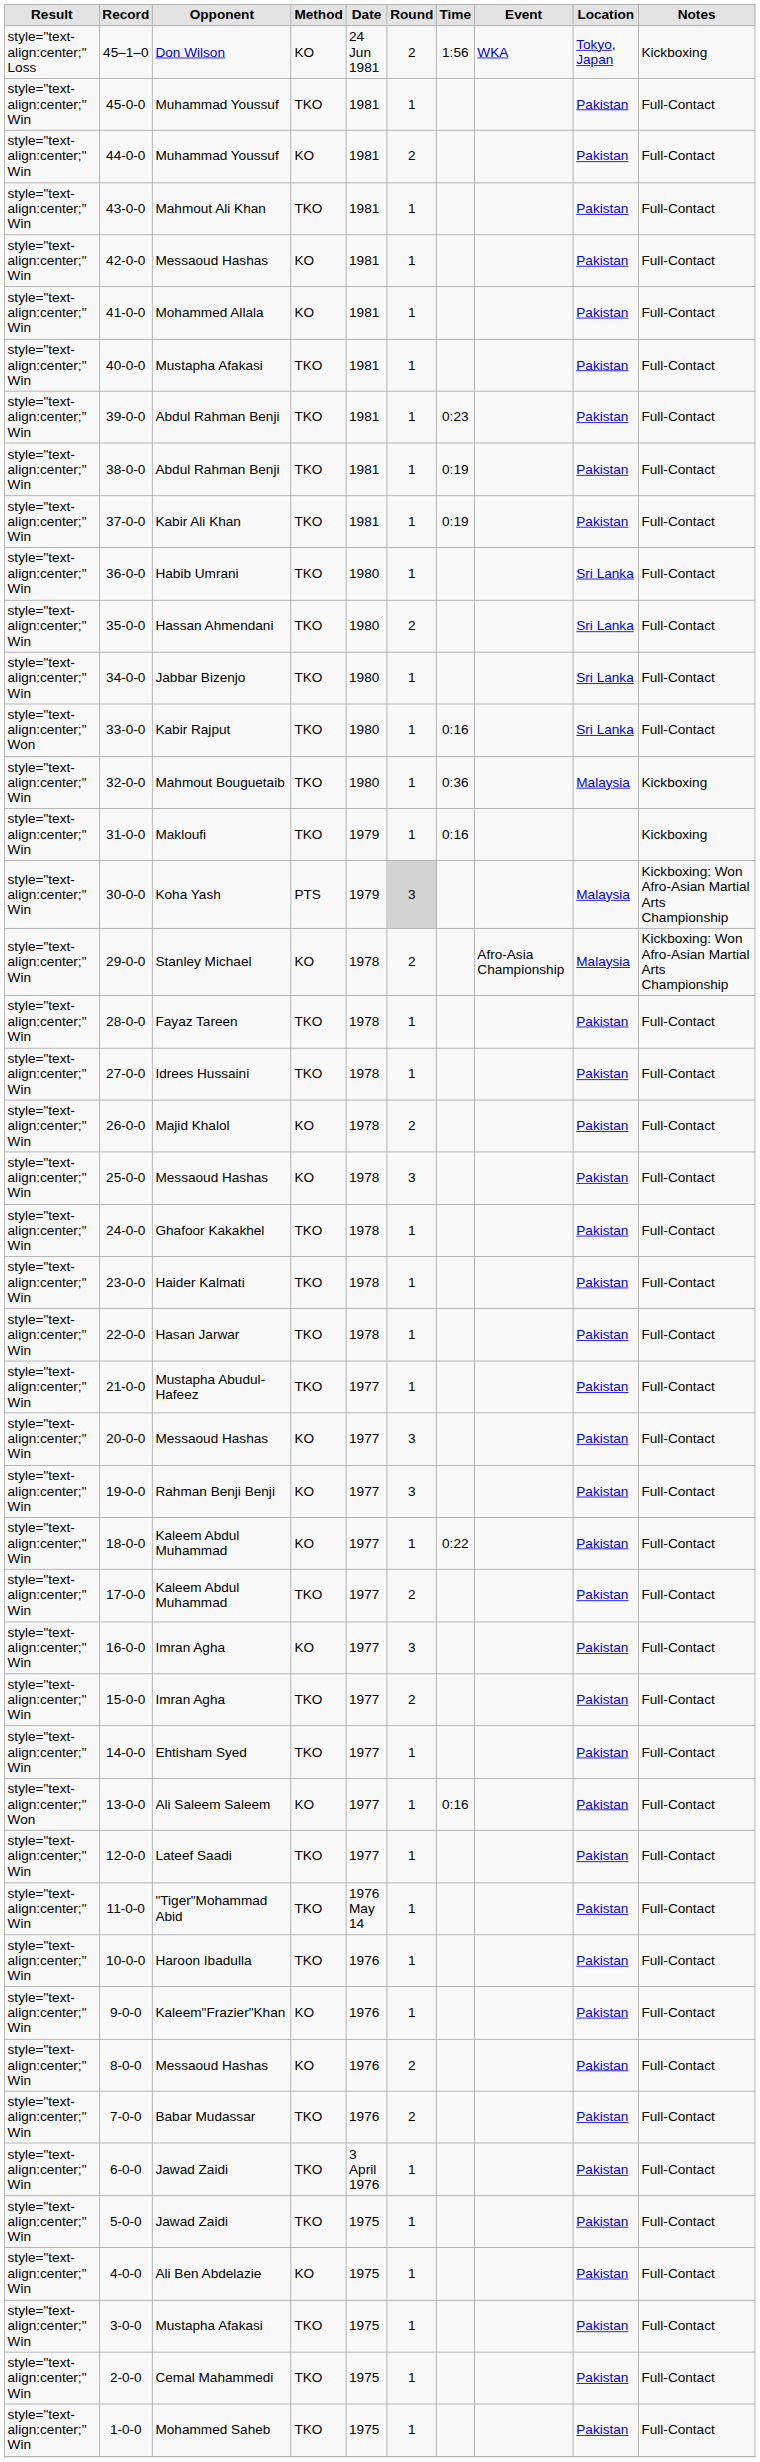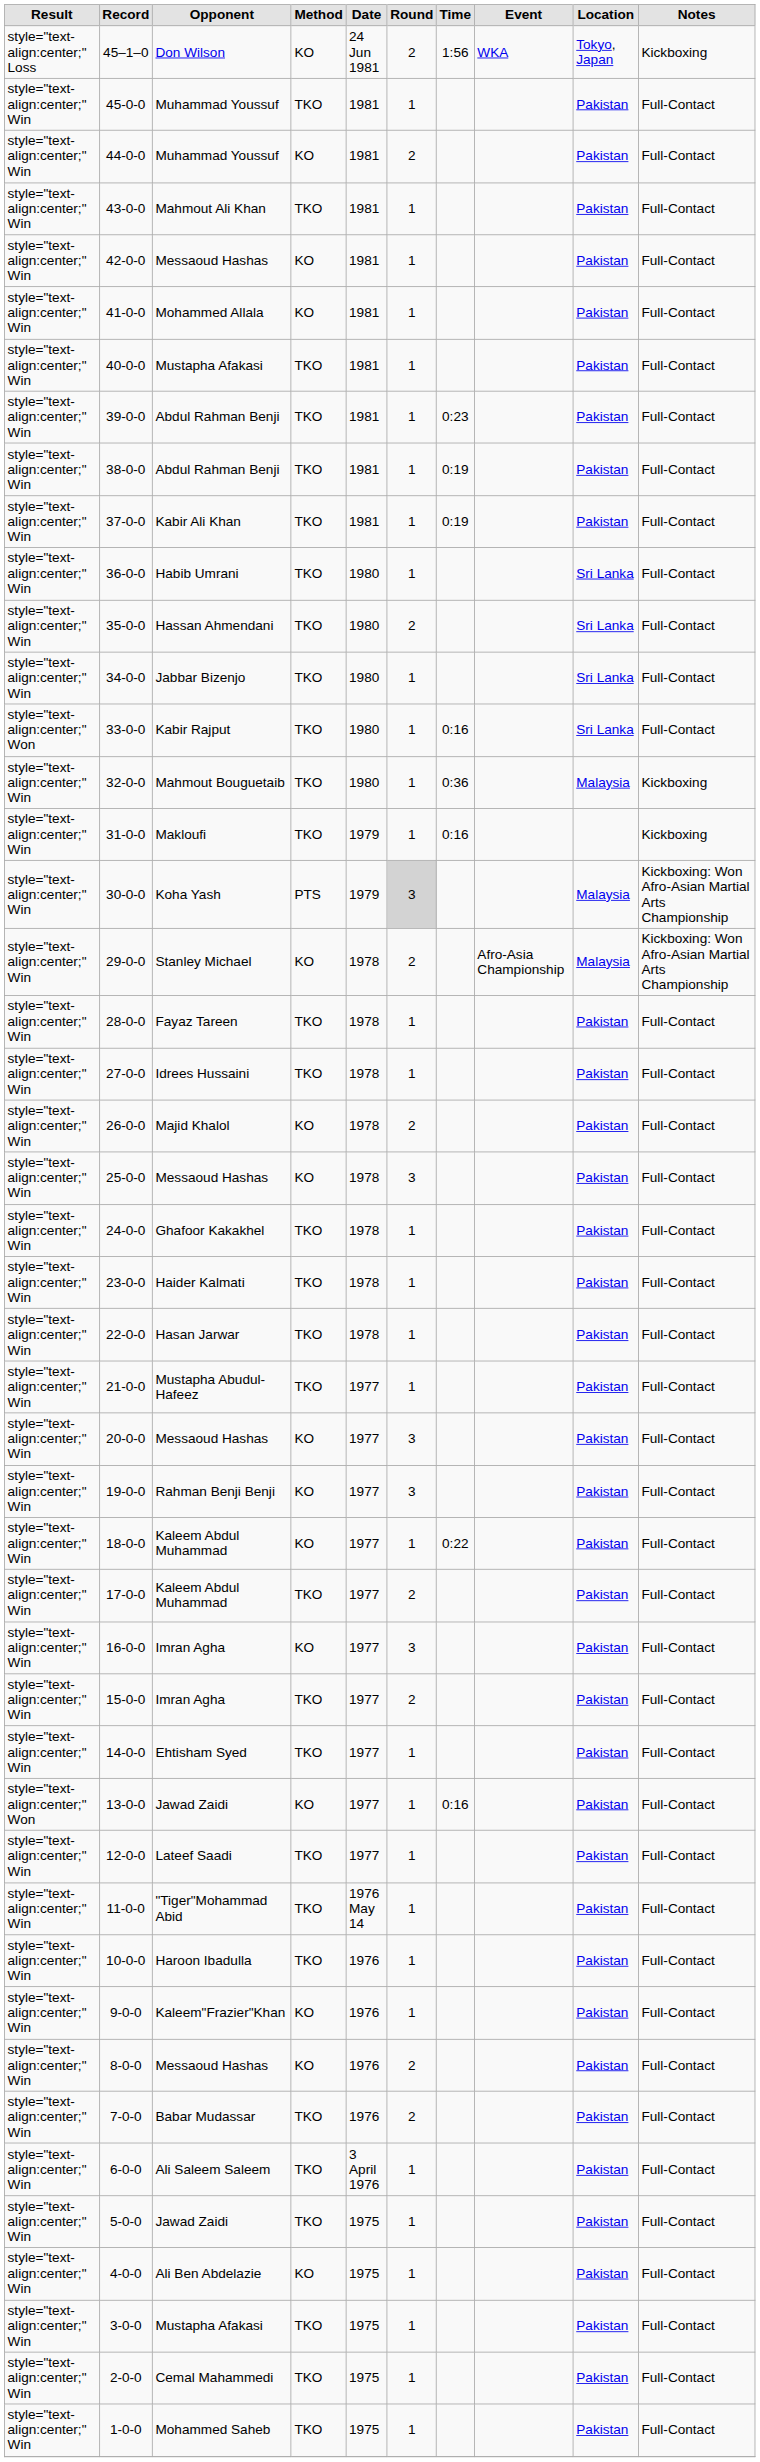(213, 1804) Ali Saleem Saleem -> (192, 1804) Jawad Zaidi
(192, 2169) Jawad Zaidi -> (213, 2169) Ali Saleem Saleem
